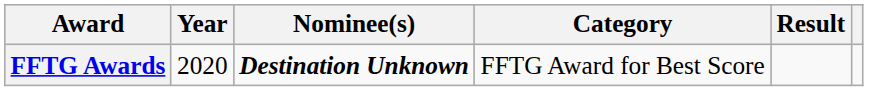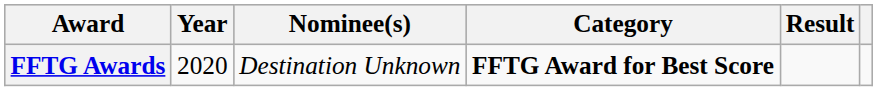(354, 64) bold -> (350, 64) normal
(623, 64) normal -> (623, 64) bold
